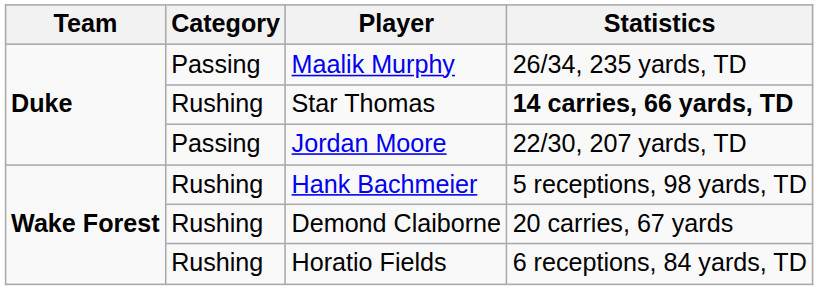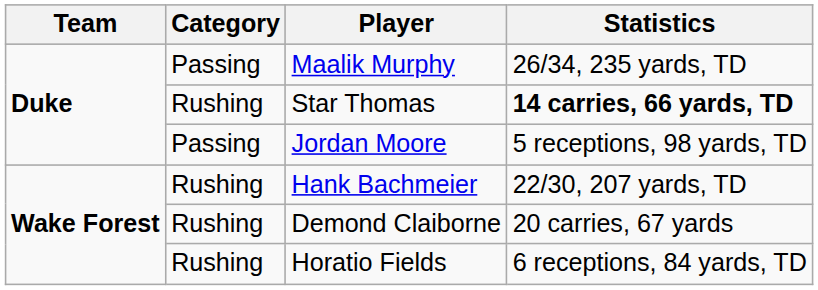(630, 144) 22/30, 207 yards, TD -> (660, 144) 5 receptions, 98 yards, TD
(660, 183) 5 receptions, 98 yards, TD -> (630, 183) 22/30, 207 yards, TD
